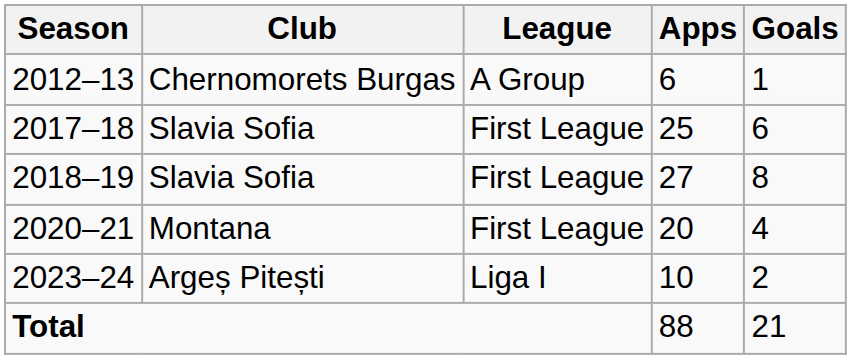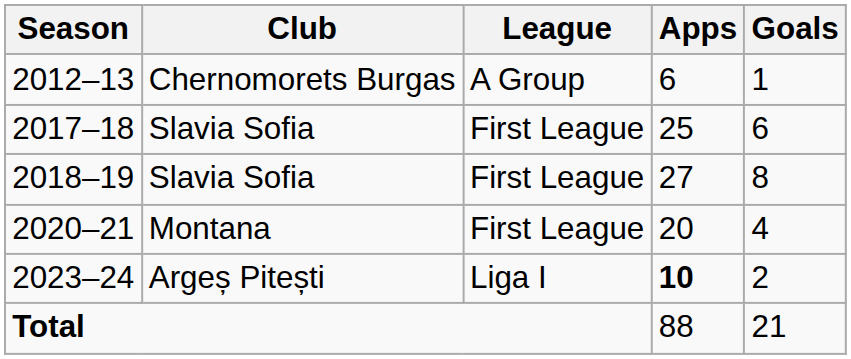(676, 278) normal -> (676, 278) bold
